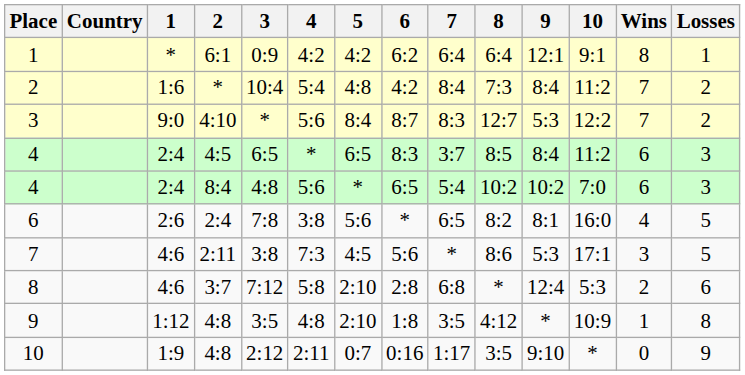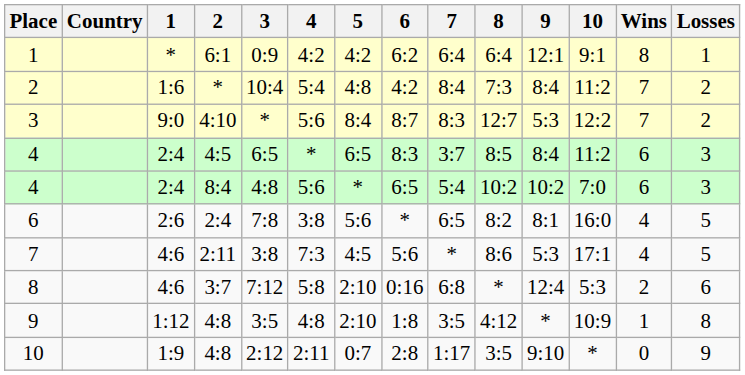(644, 253) 3 -> (644, 253) 4
(405, 287) 2:8 -> (405, 287) 0:16
(405, 353) 0:16 -> (405, 353) 2:8
